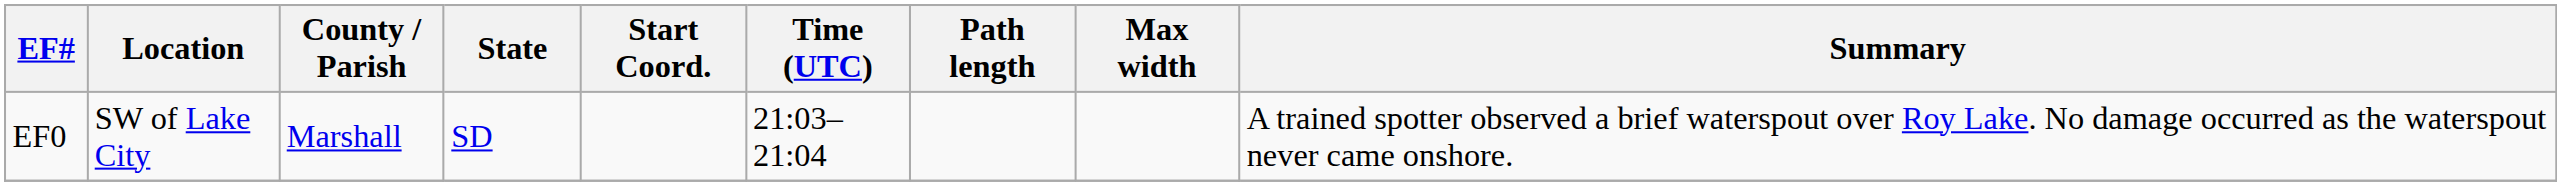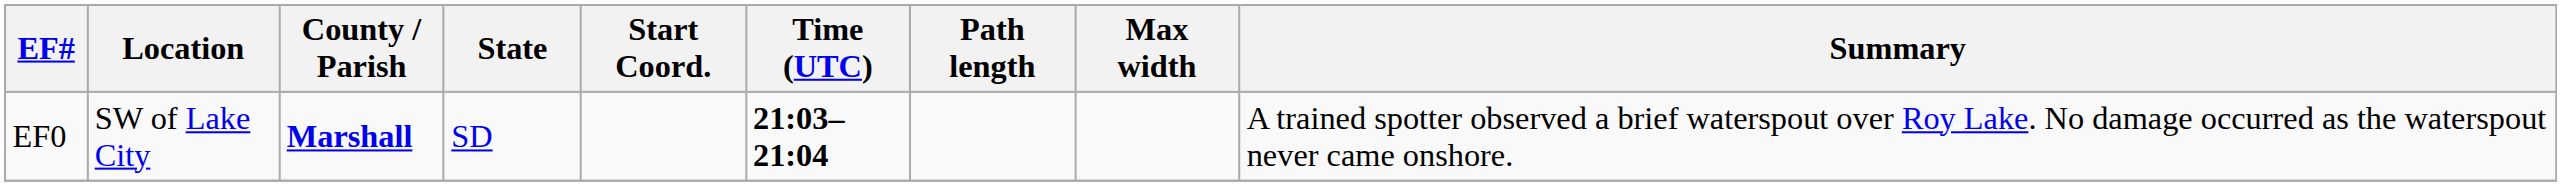(344, 135) normal -> (350, 135) bold
(798, 135) normal -> (799, 135) bold
